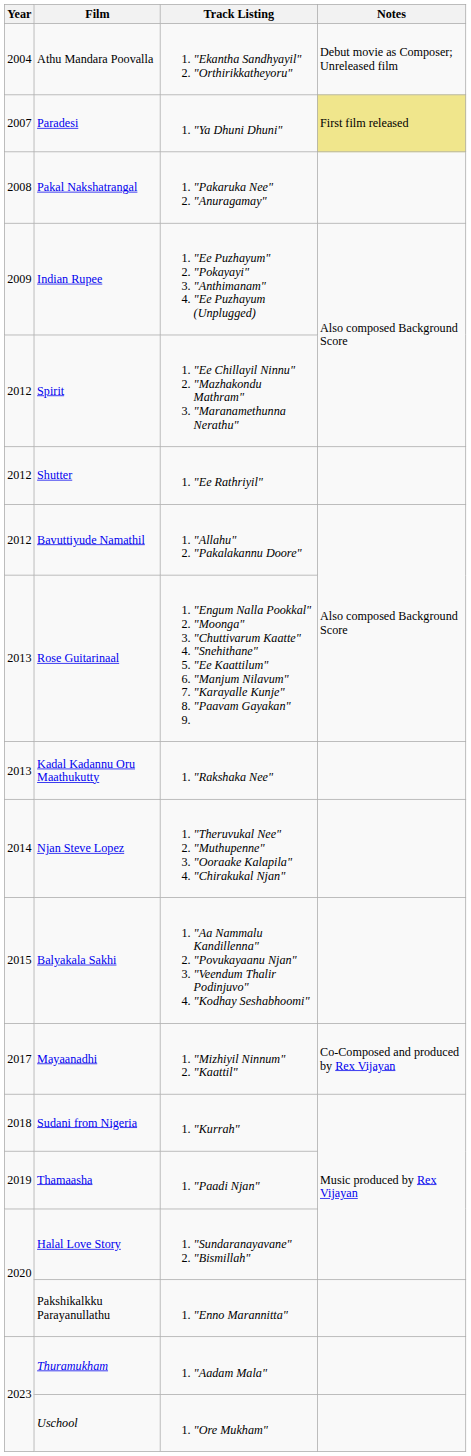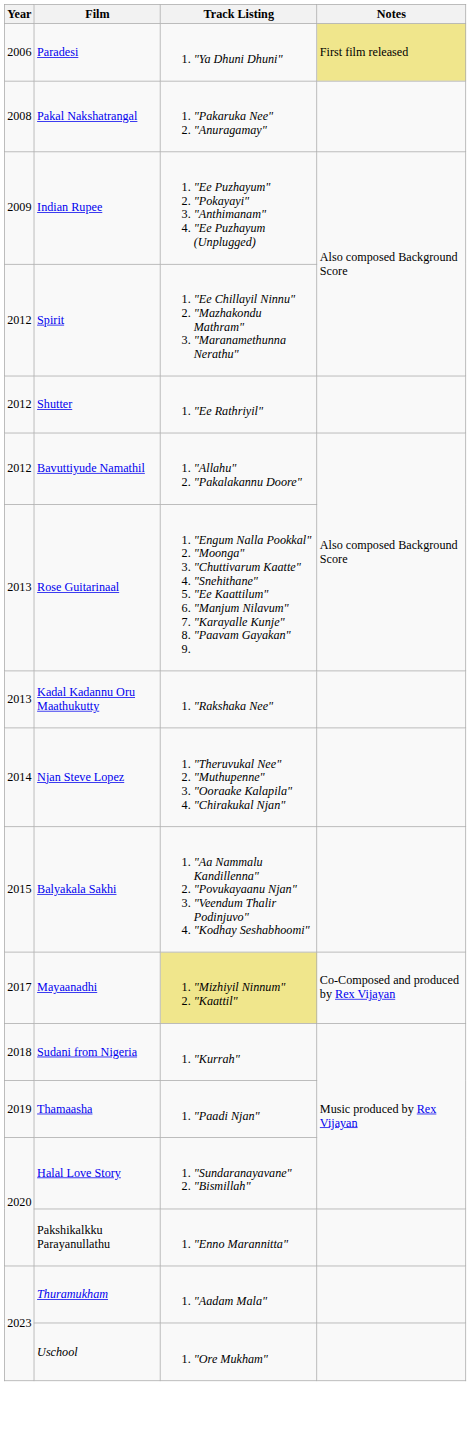- row: (95, 59)
(19, 123) 2007 -> (19, 52) 2006
(239, 1065) no background -> (239, 995) khaki background
